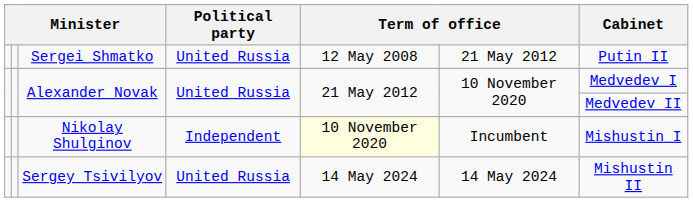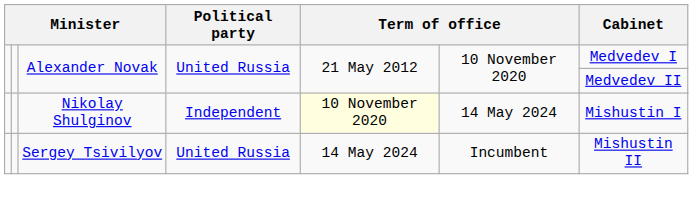- row: (92, 57)
(509, 137) Incumbent -> (509, 113) 14 May 2024
(509, 177) 14 May 2024 -> (509, 153) Incumbent
